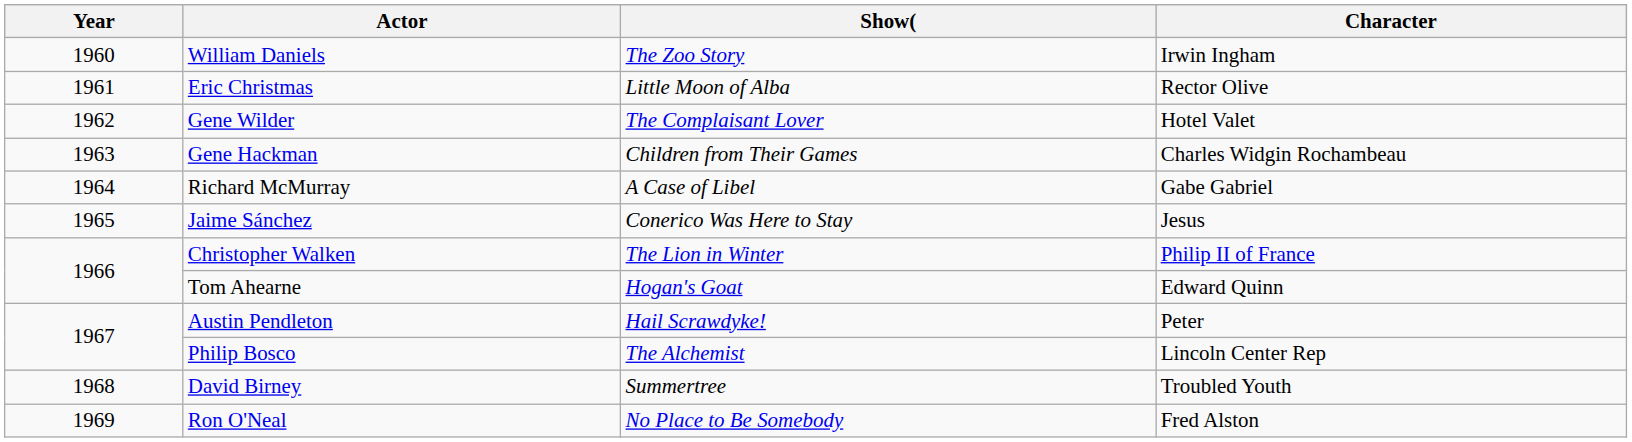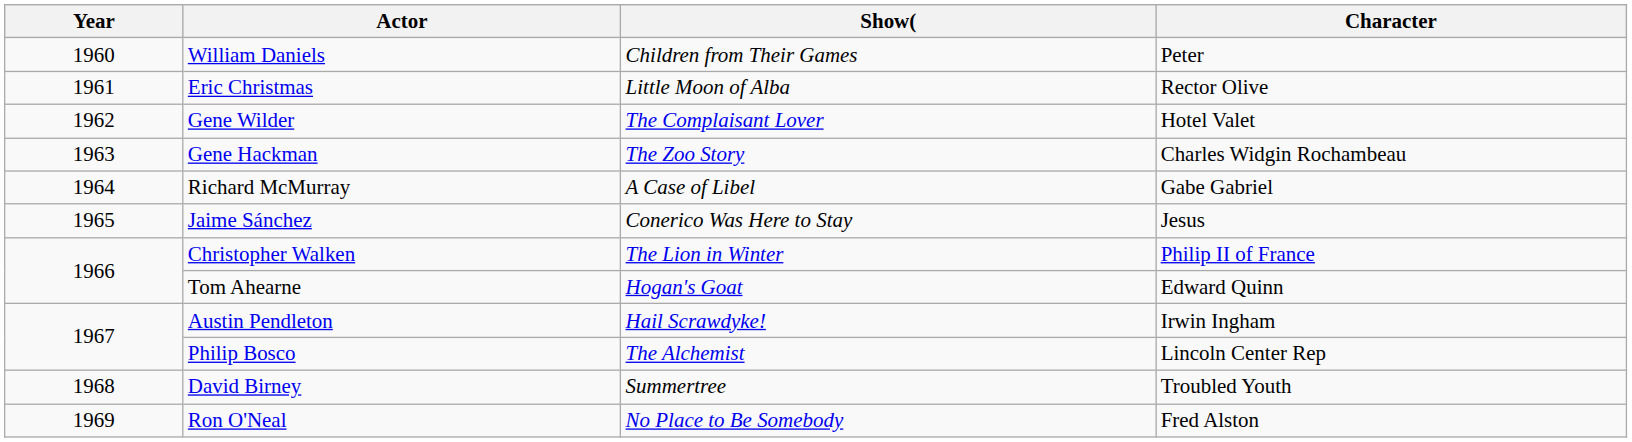(685, 54) The Zoo Story -> (742, 54) Children from Their Games
(1218, 54) Irwin Ingham -> (1182, 54) Peter
(742, 154) Children from Their Games -> (685, 154) The Zoo Story
(1182, 320) Peter -> (1218, 320) Irwin Ingham
